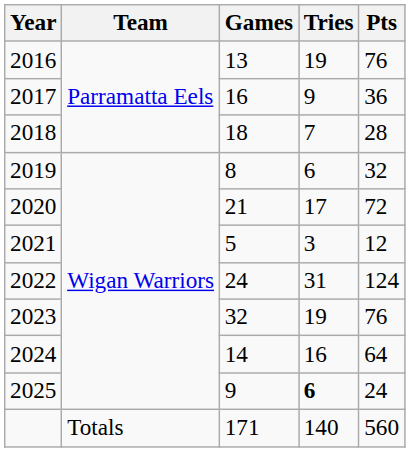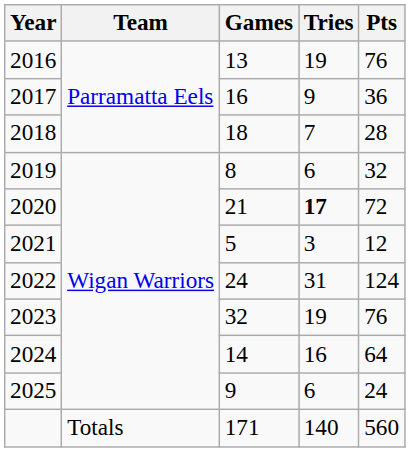(315, 206) normal -> (315, 206) bold
(310, 390) bold -> (310, 390) normal
